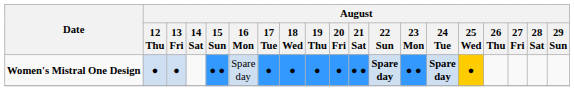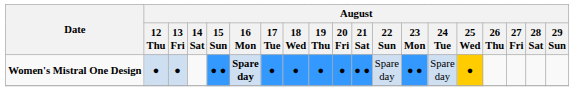(243, 70) normal -> (245, 70) bold
(385, 70) bold -> (387, 70) normal
(442, 70) bold -> (442, 70) normal
